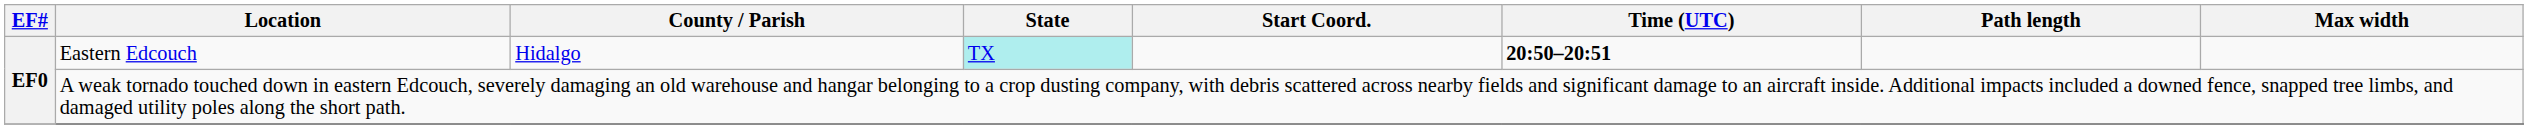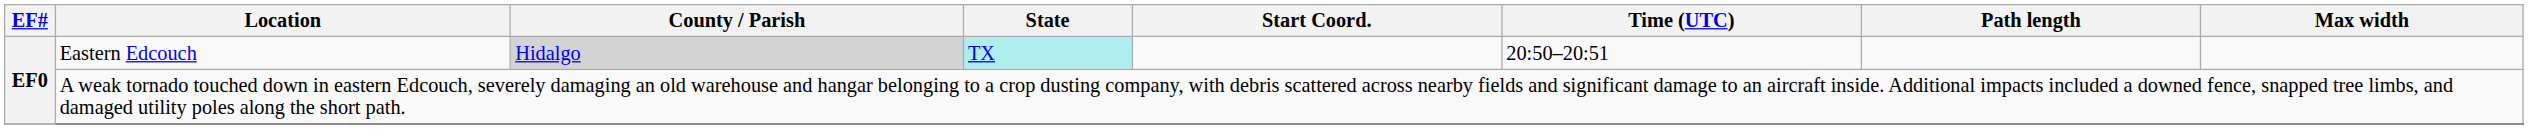(548, 52) no background -> (548, 52) lightgrey background
(1559, 52) bold -> (1558, 52) normal
